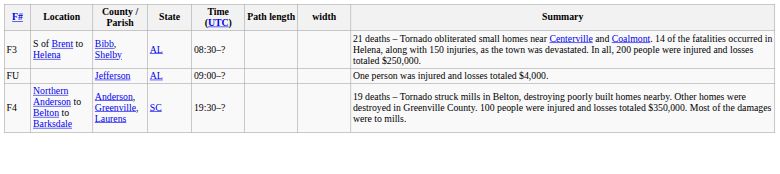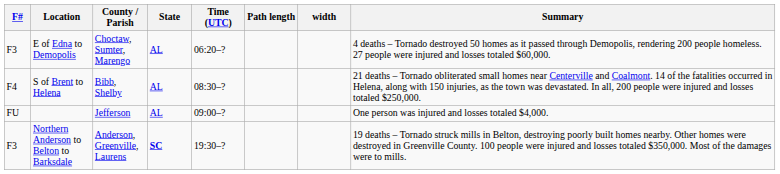+ row: (58, 49)
(12, 49) F3 -> (12, 87) F4
(12, 108) F4 -> (12, 145) F3
(156, 108) normal -> (156, 145) bold
